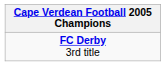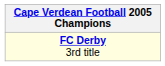(83, 46) no background -> (83, 46) lightyellow background
